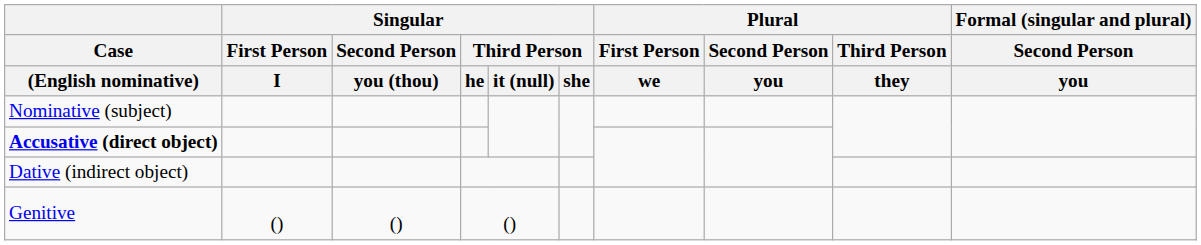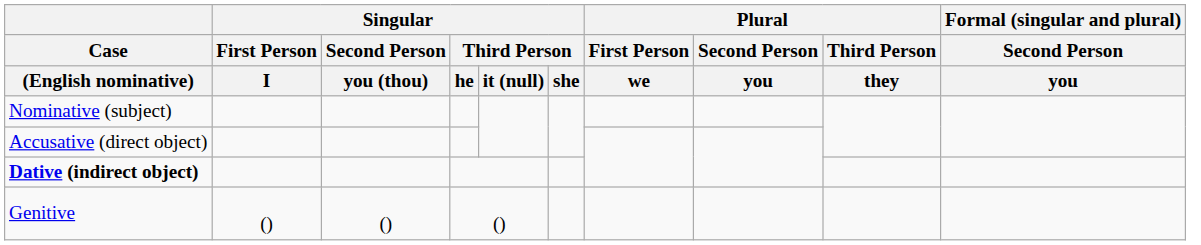(113, 141) bold -> (108, 141) normal
(99, 171) normal -> (104, 171) bold
